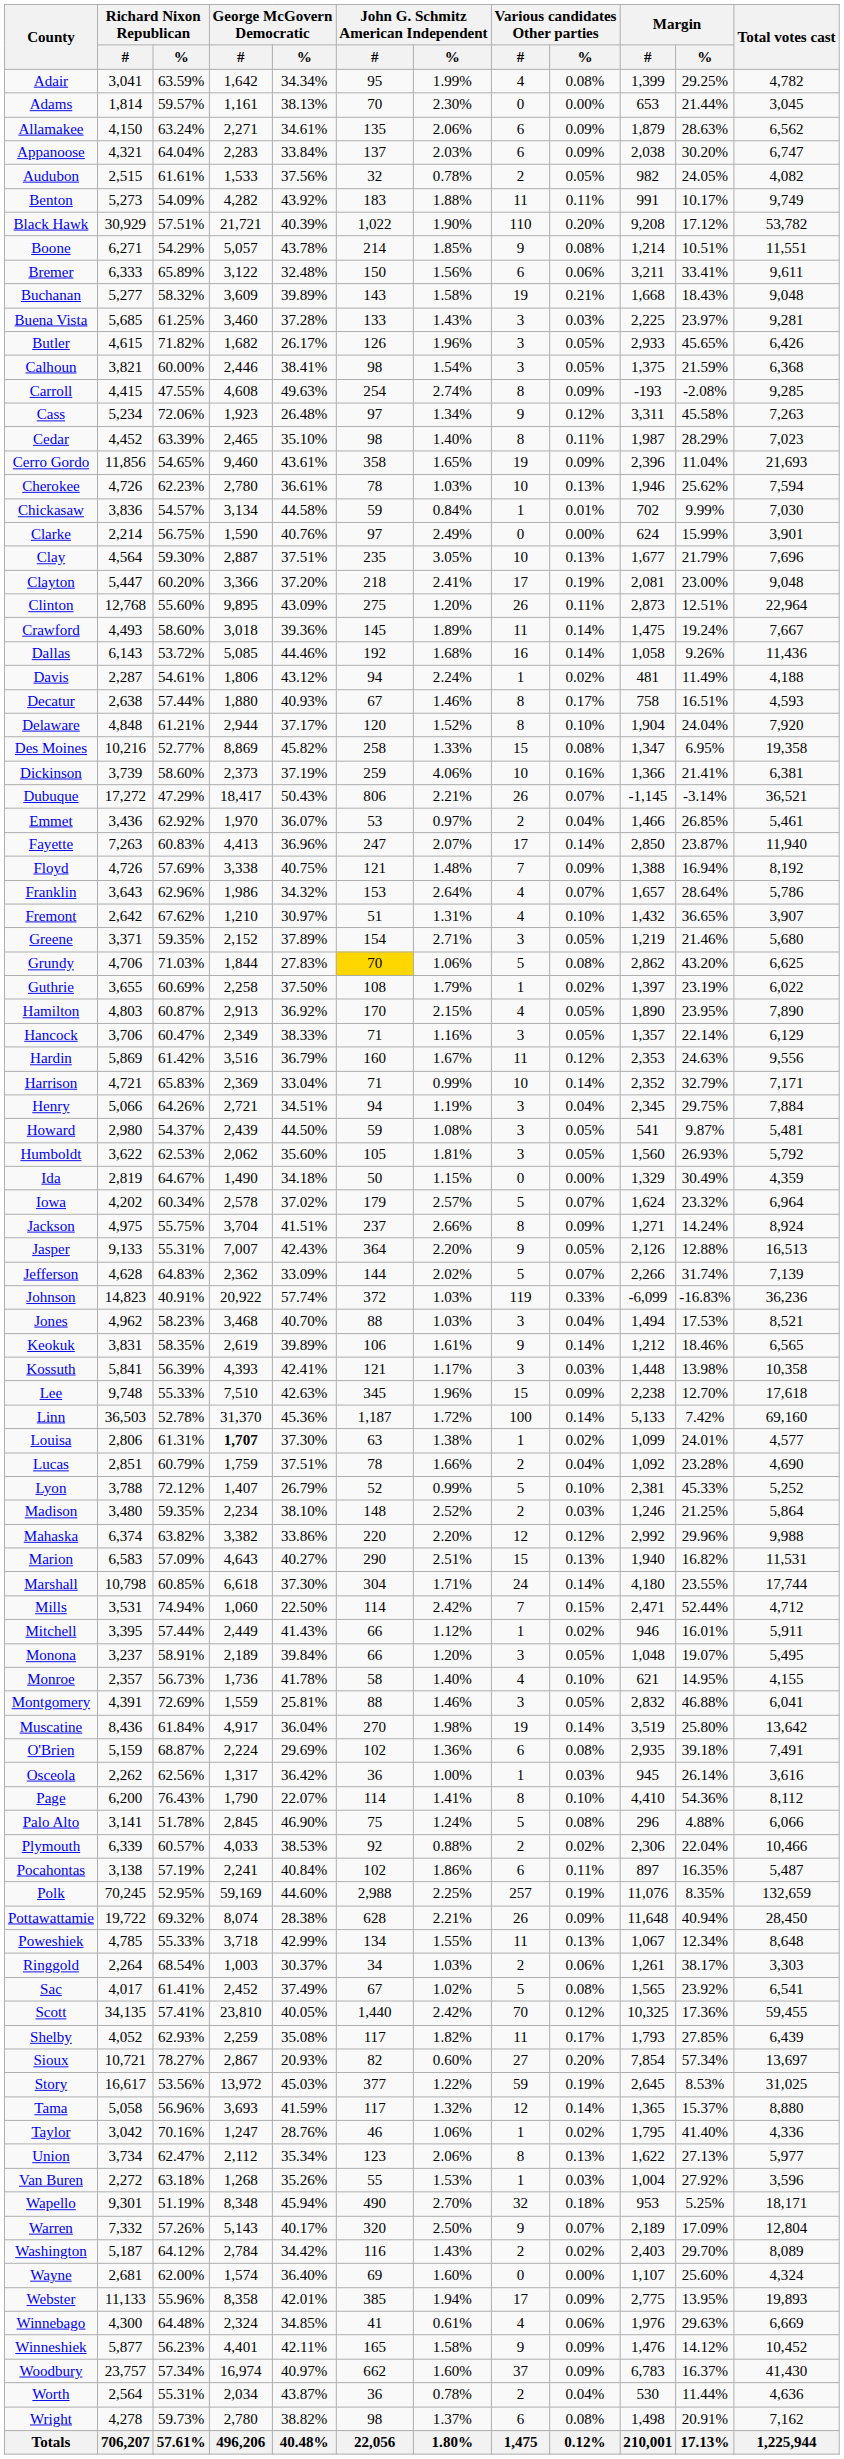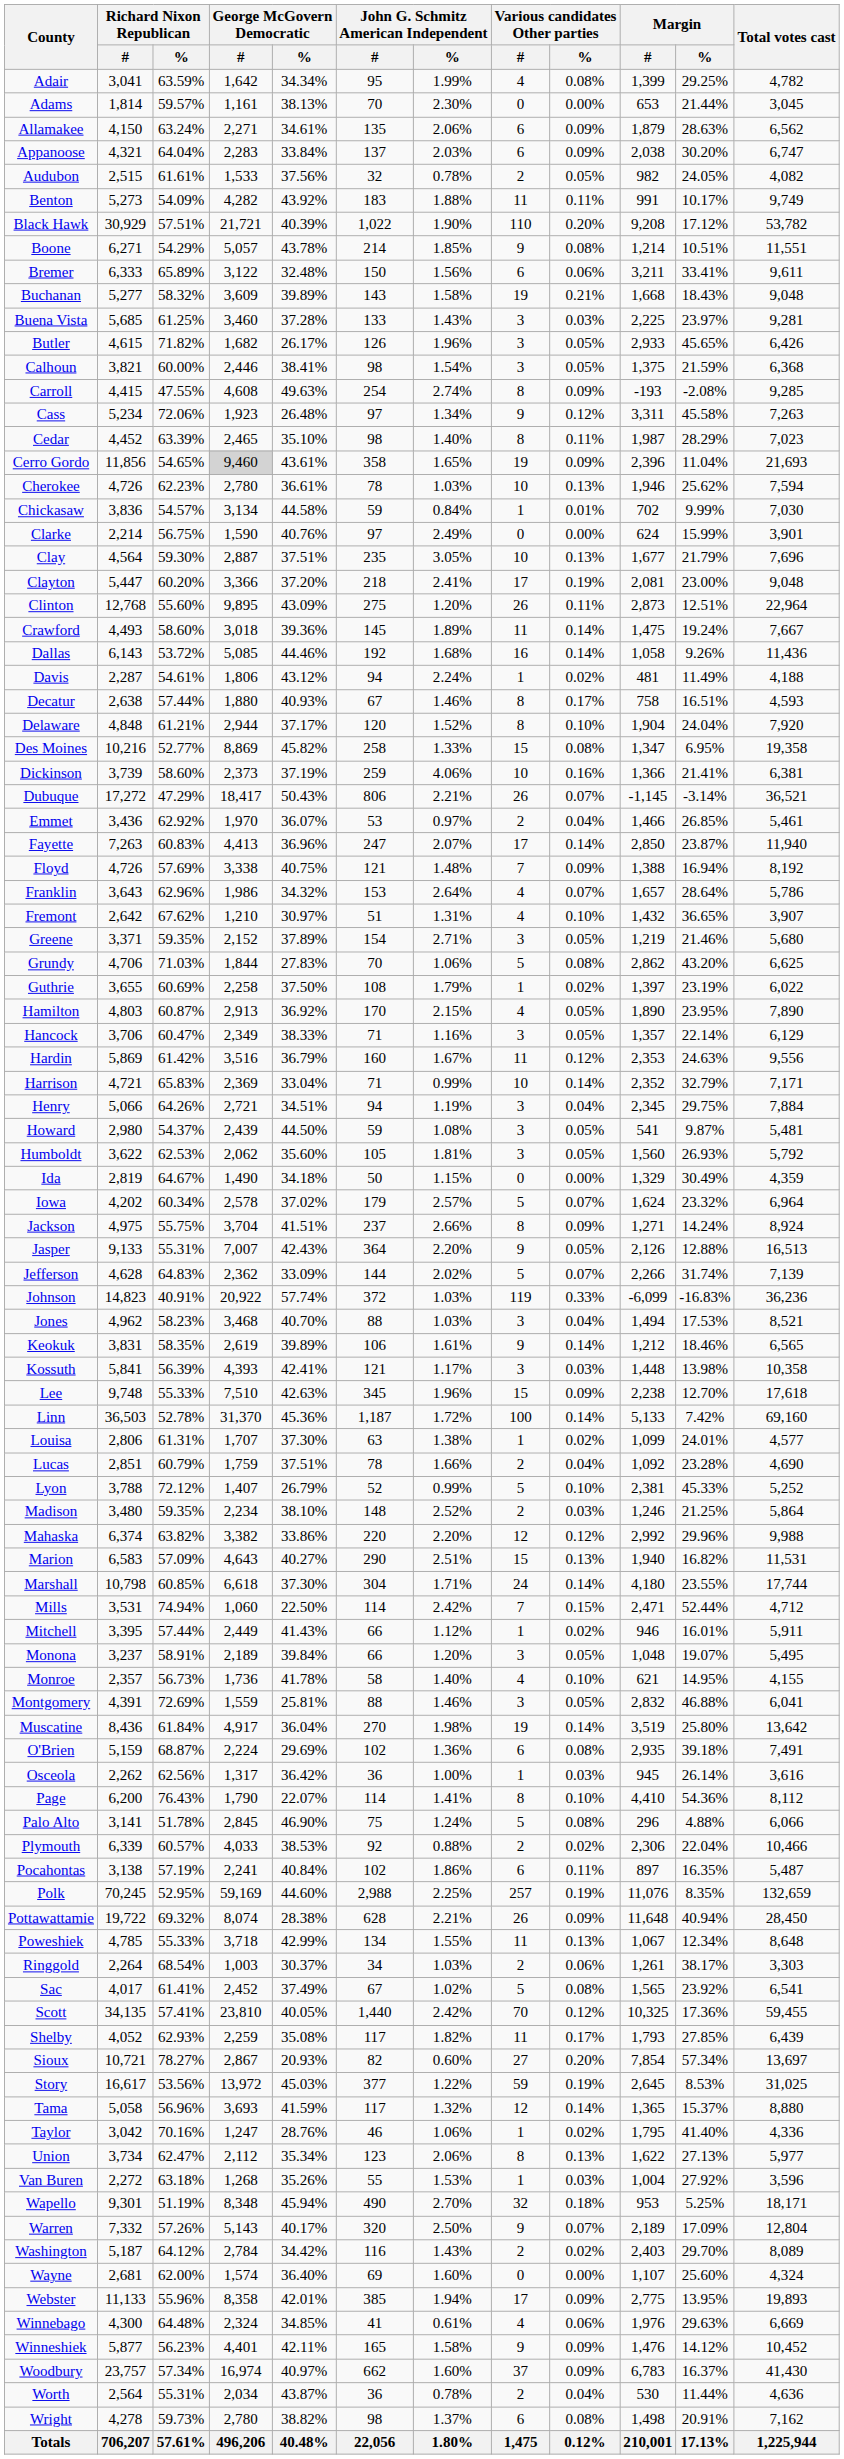(241, 462) no background -> (241, 462) lightgrey background
(375, 963) gold background -> (375, 963) no background
(241, 1440) bold -> (241, 1440) normal
